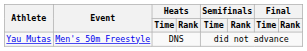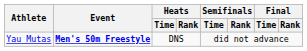(103, 39) normal -> (103, 39) bold
